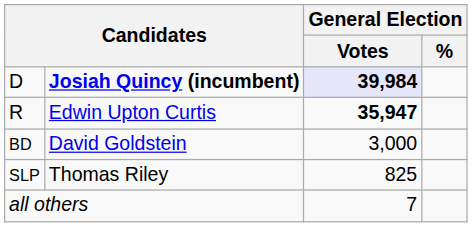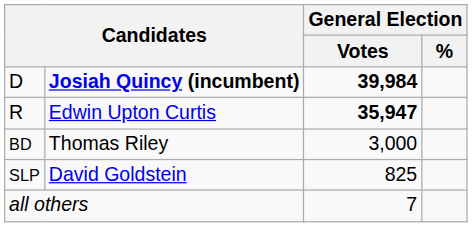(387, 81) lavender background -> (387, 81) no background
(118, 143) David Goldstein -> (109, 143) Thomas Riley
(109, 174) Thomas Riley -> (118, 174) David Goldstein
